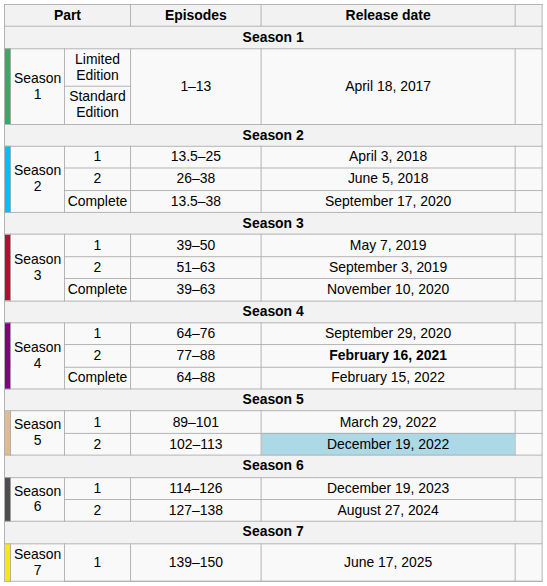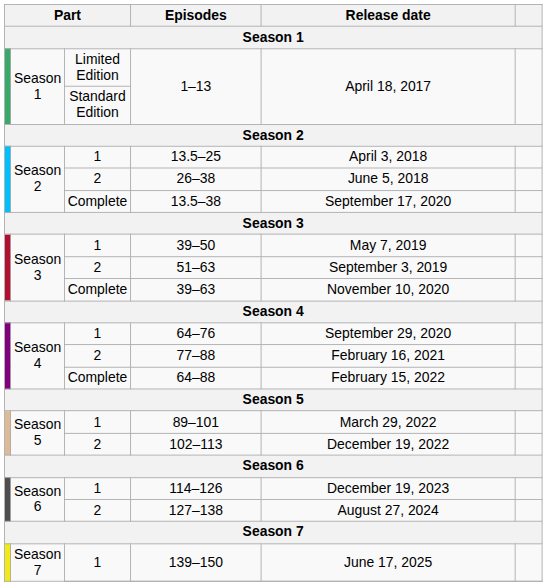(388, 355) bold -> (388, 355) normal
(388, 444) lightblue background -> (388, 444) no background
